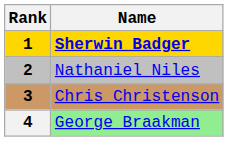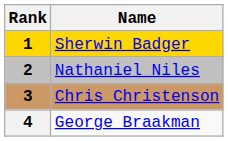(123, 44) bold -> (123, 44) normal
(127, 123) lightgreen background -> (127, 123) no background
